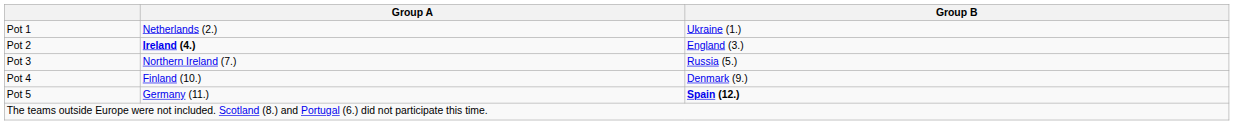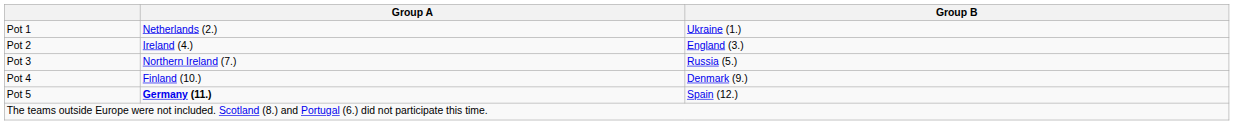(169, 45) bold -> (168, 45) normal
(176, 95) normal -> (177, 95) bold
(713, 95) bold -> (712, 95) normal
